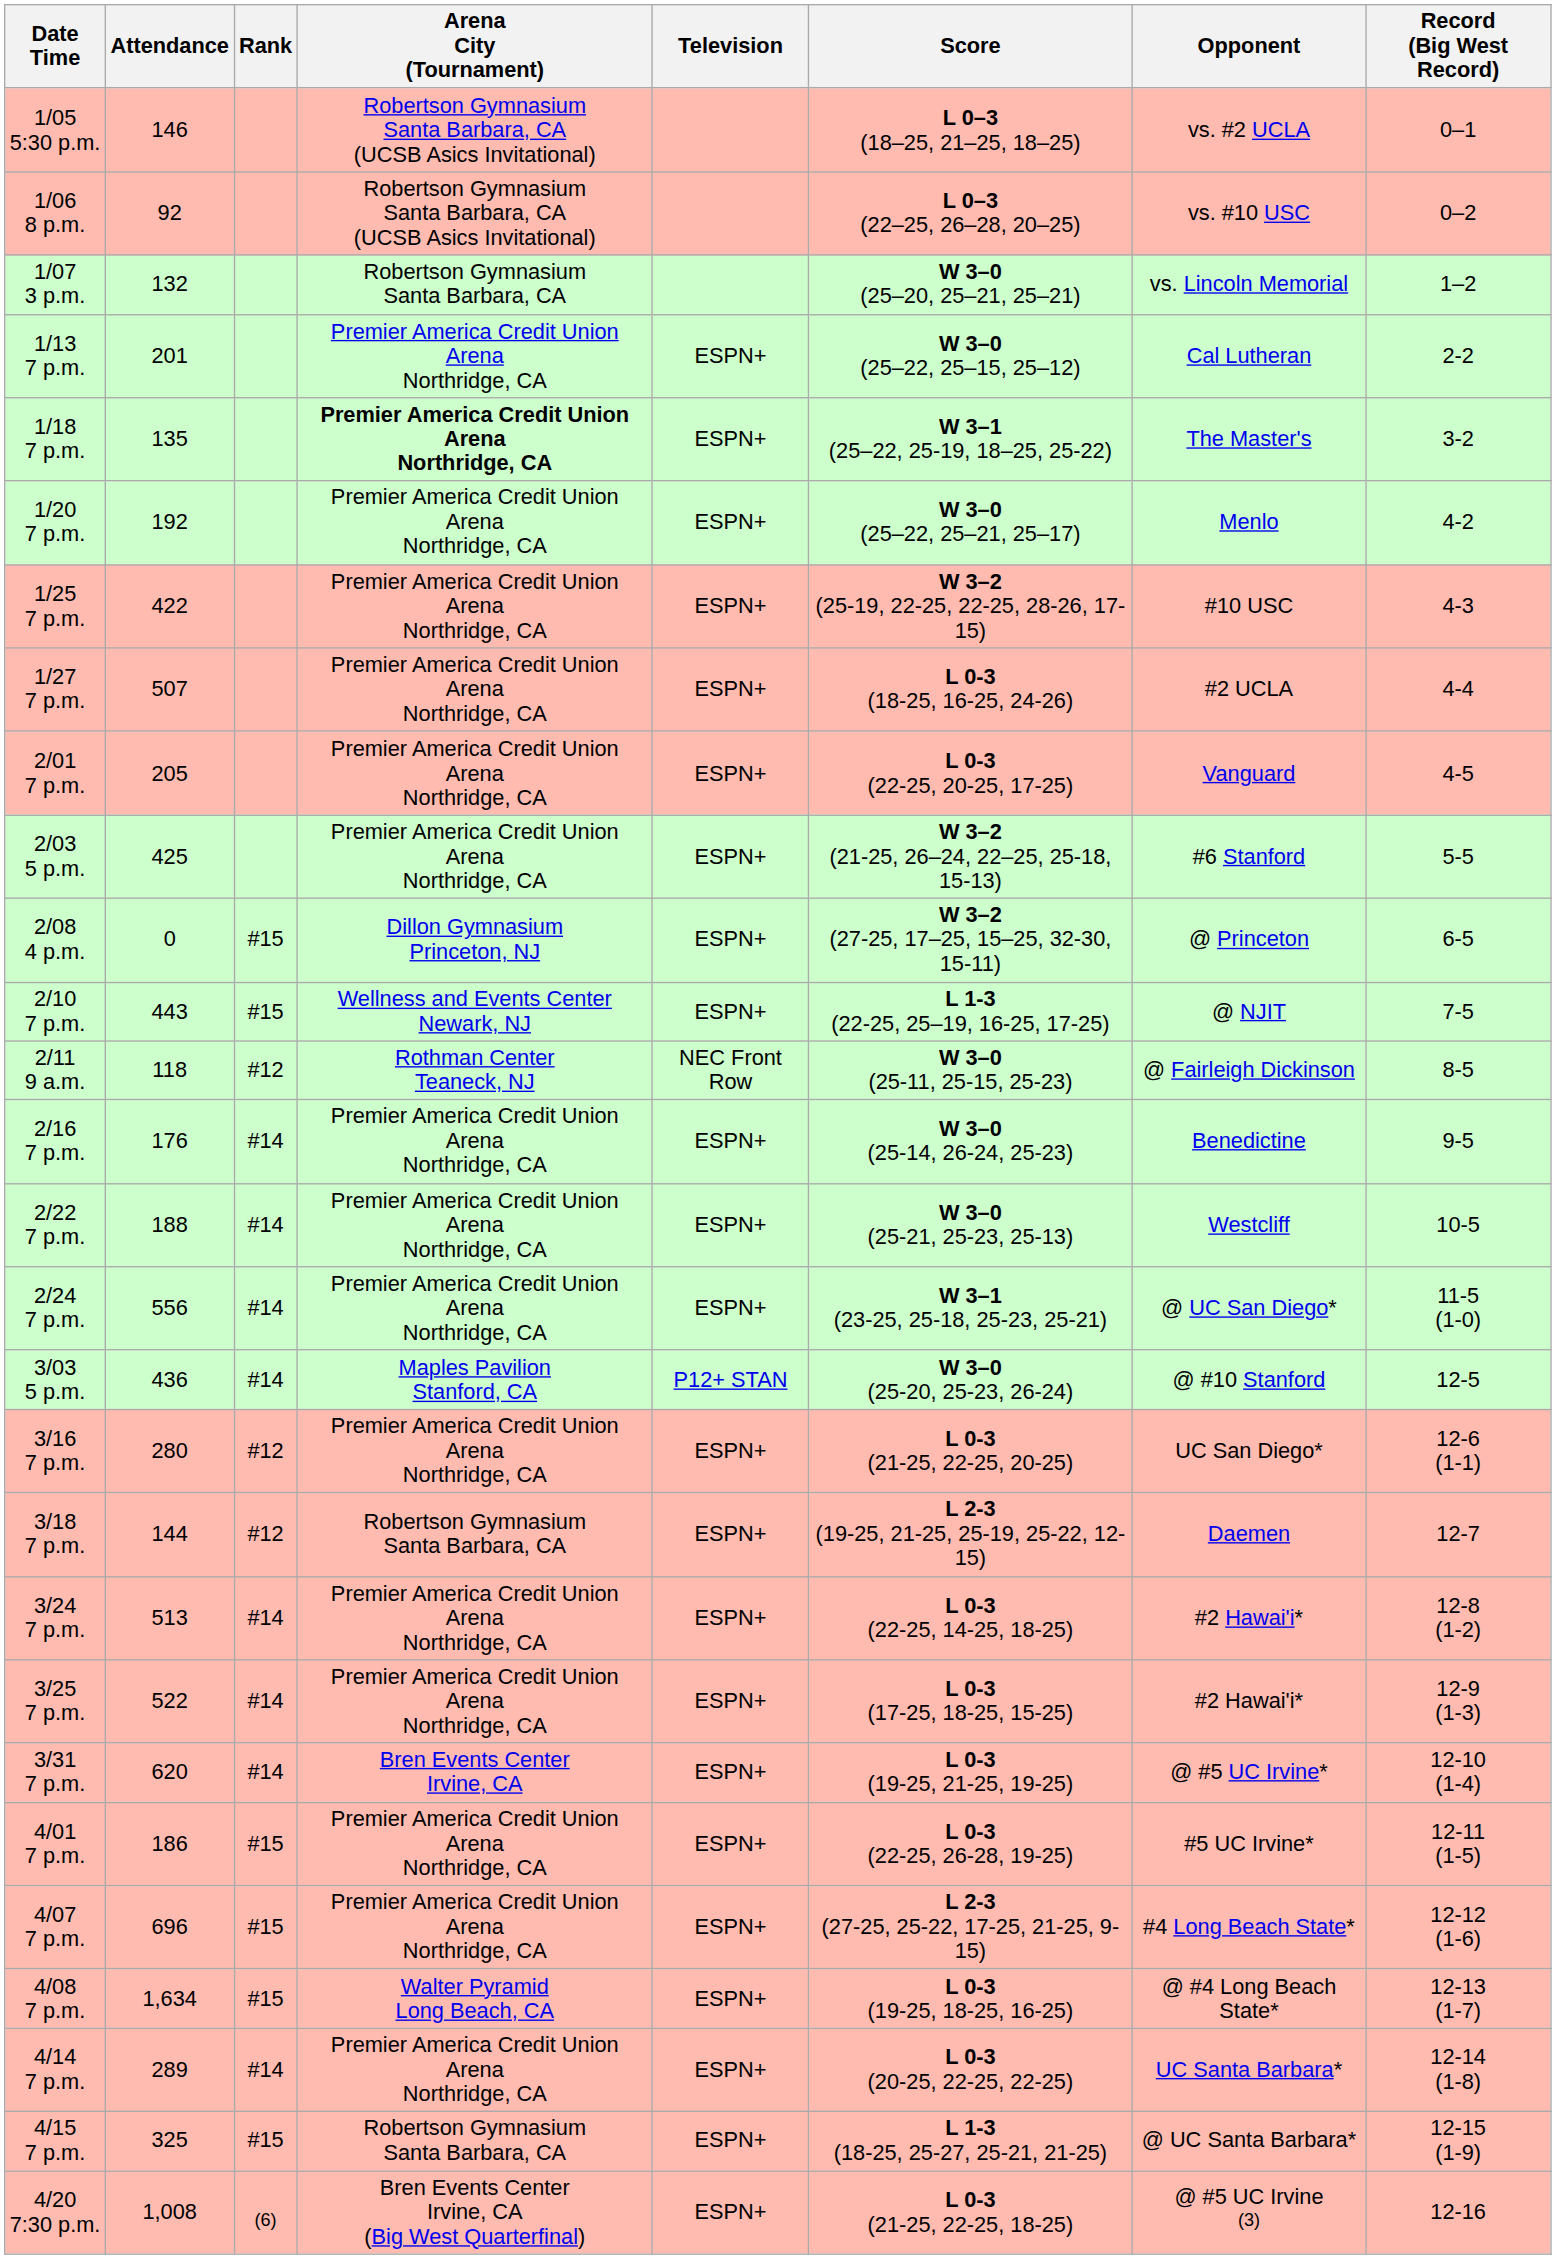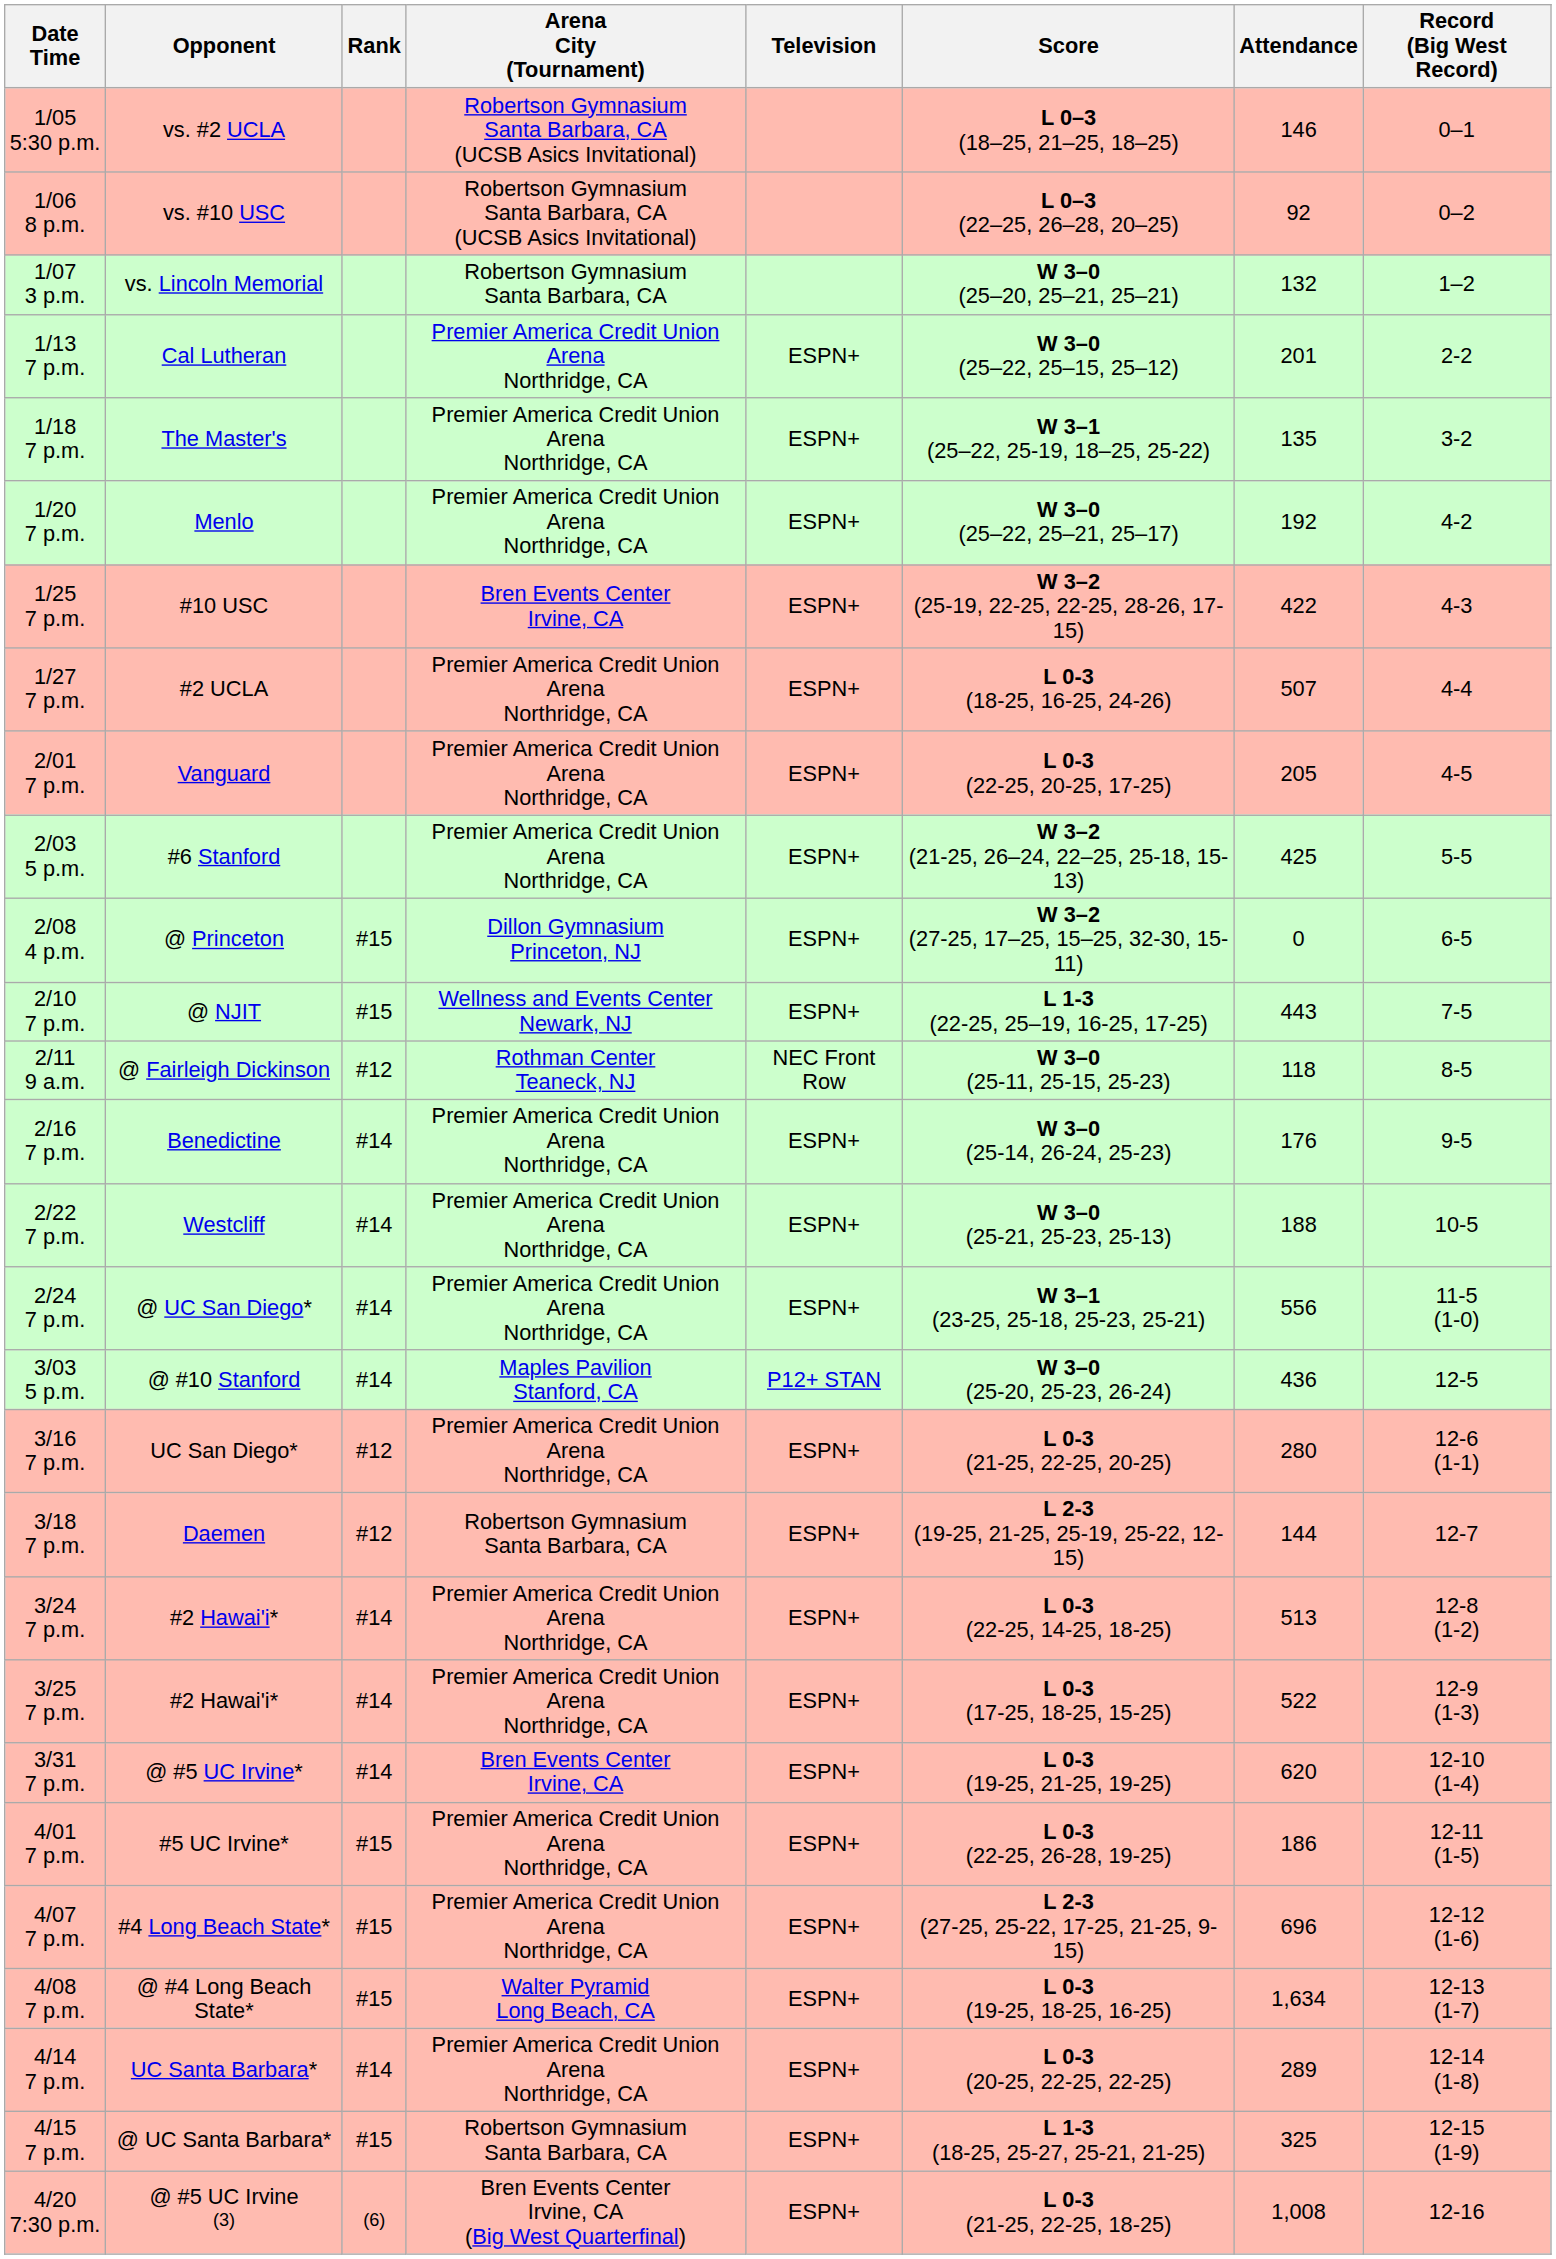columns swapped: (1249, 46) <-> (170, 46)
(475, 439) bold -> (576, 439) normal
(475, 606) Premier America Credit Union Arena Northridge, CA -> (576, 606) Bren Events Center Irvine, CA
